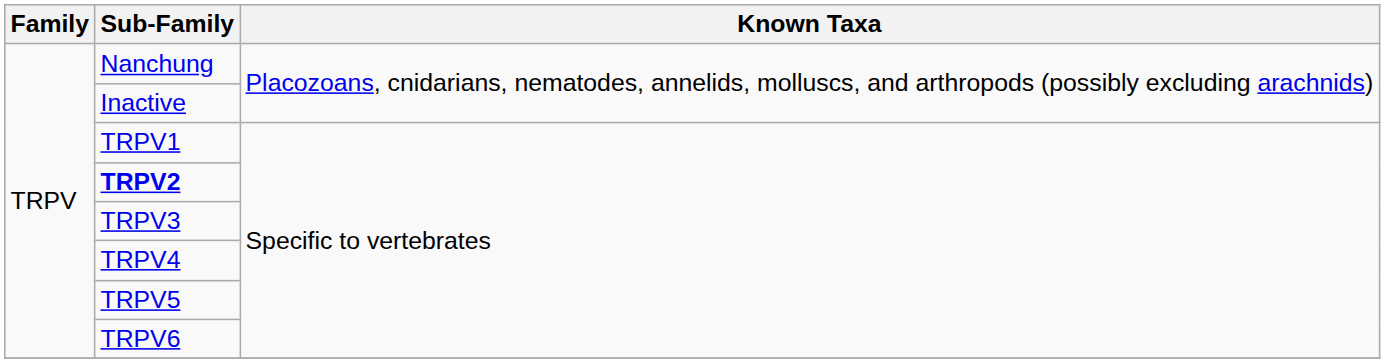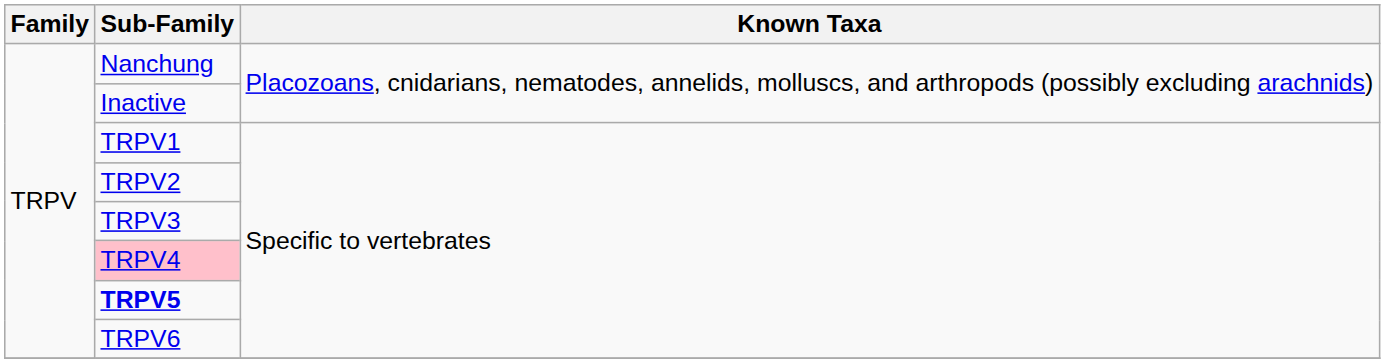(140, 181) bold -> (140, 181) normal
(140, 260) no background -> (140, 260) pink background
(140, 299) normal -> (140, 299) bold
